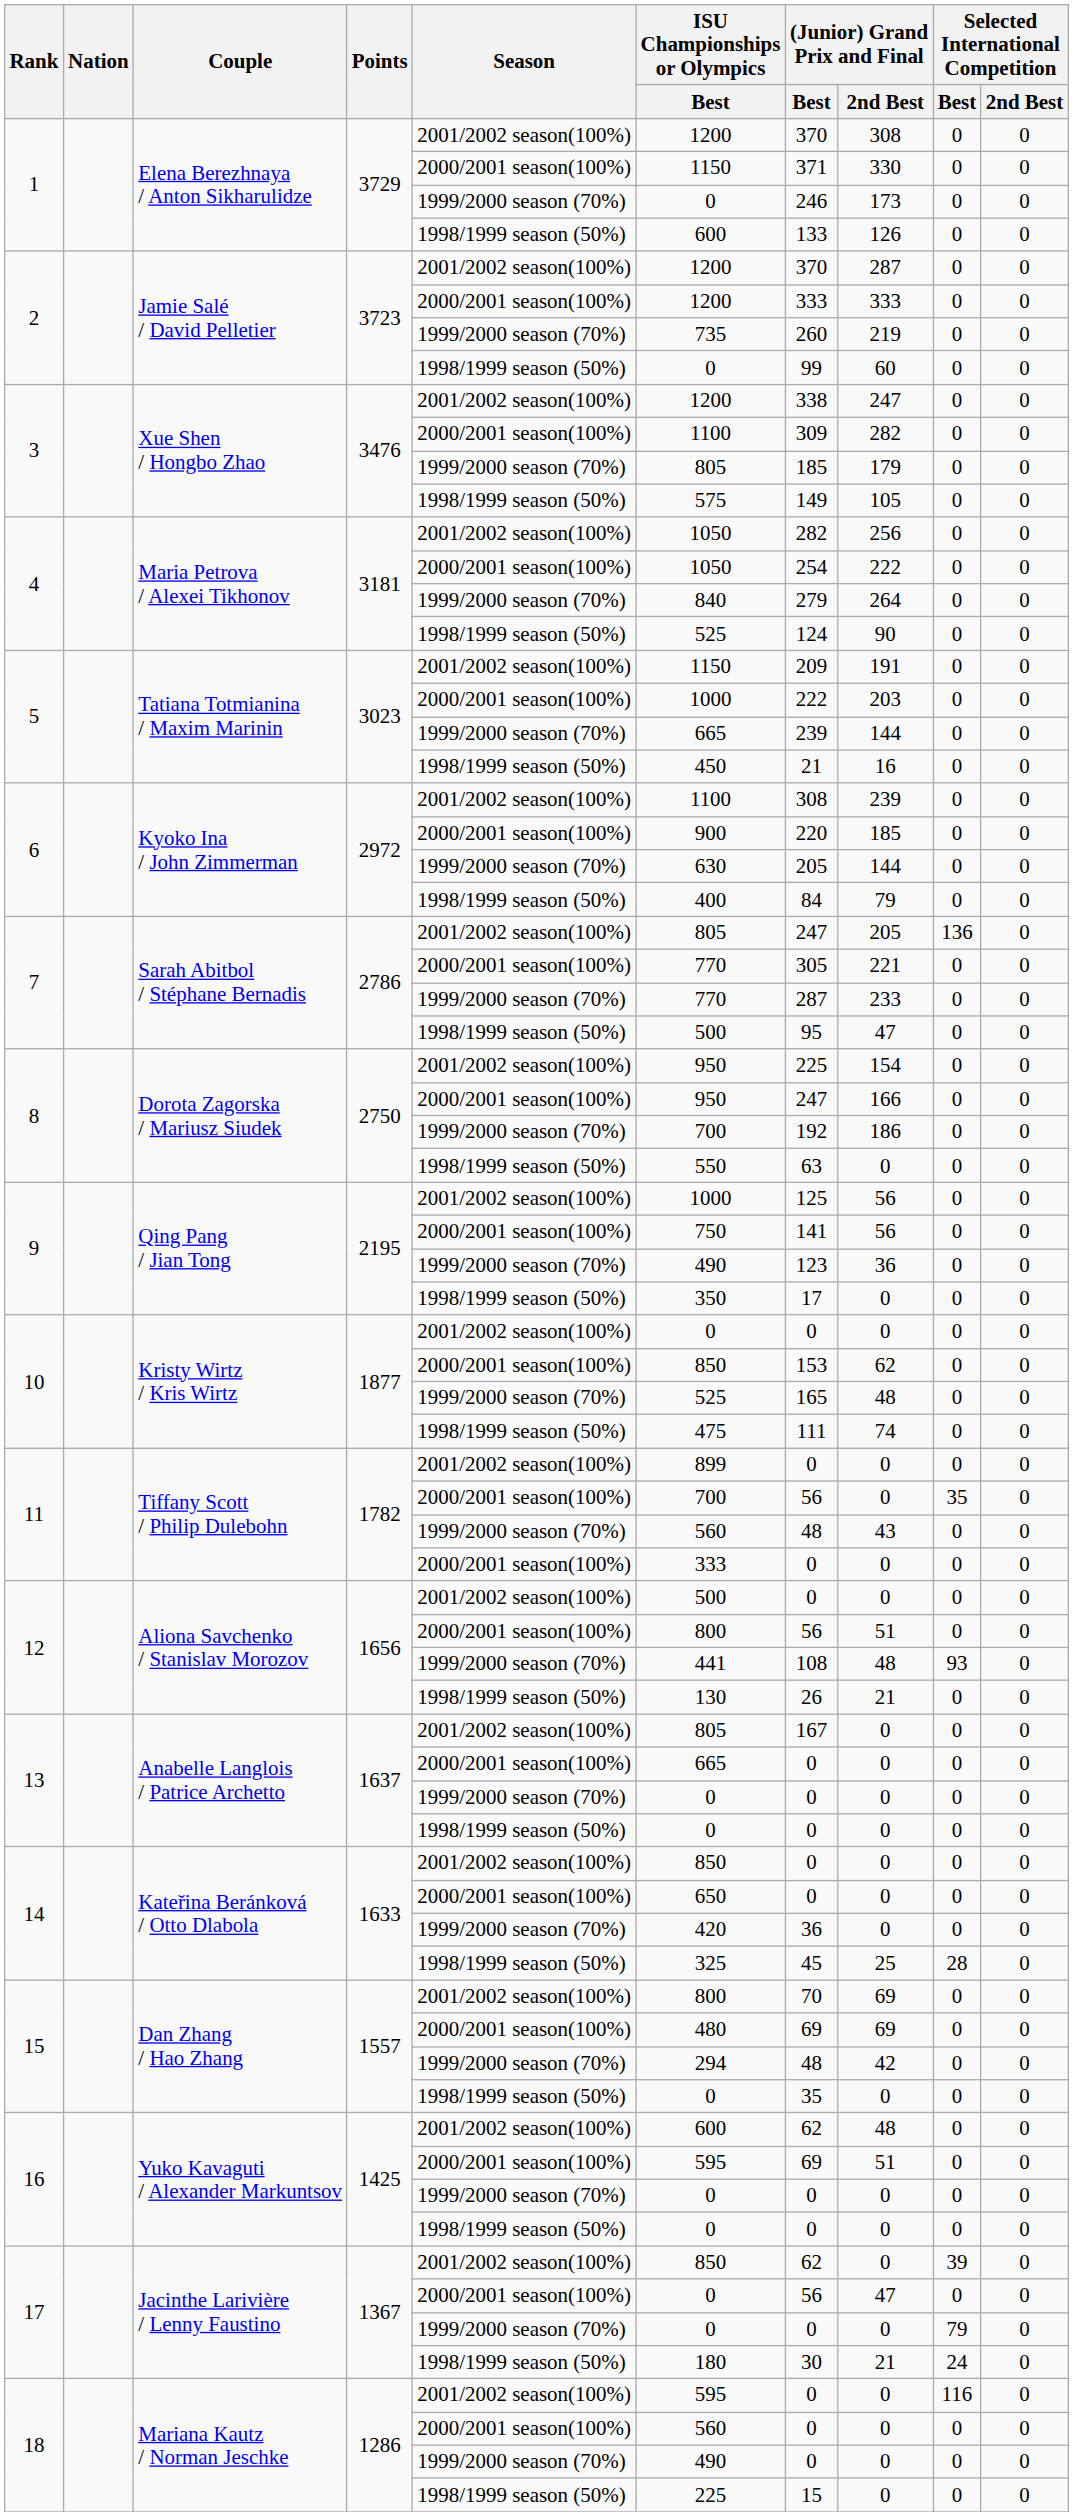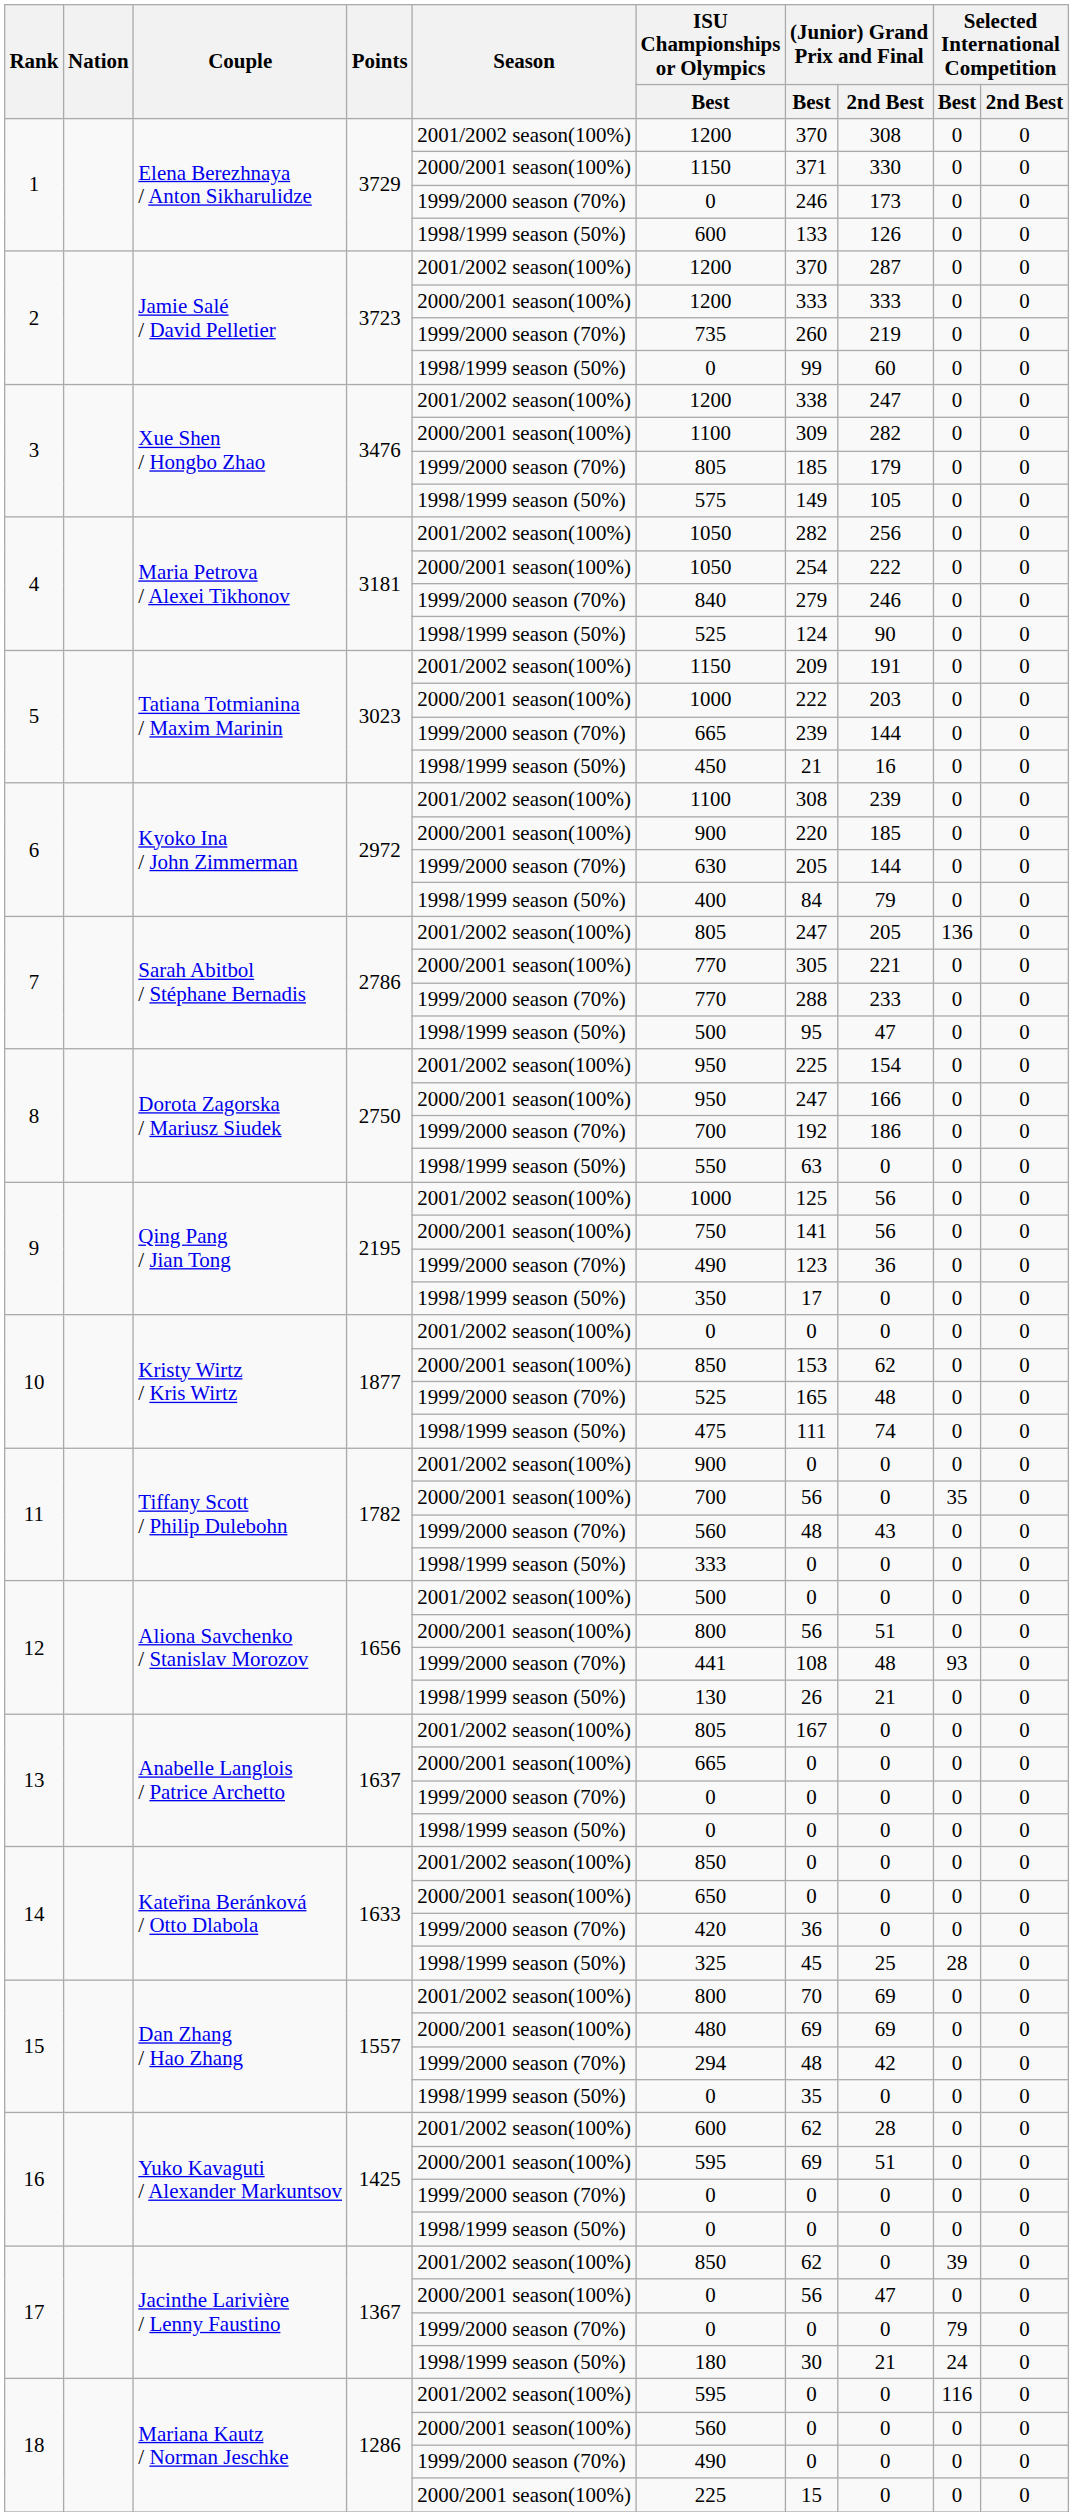(885, 600) 264 -> (885, 600) 246
(811, 999) 287 -> (811, 999) 288
(710, 1464) 899 -> (710, 1464) 900
(524, 1564) 2000/2001 season(100%) -> (521, 1564) 1998/1999 season (50%)
(885, 2129) 48 -> (885, 2129) 28
(521, 2494) 1998/1999 season (50%) -> (524, 2494) 2000/2001 season(100%)
